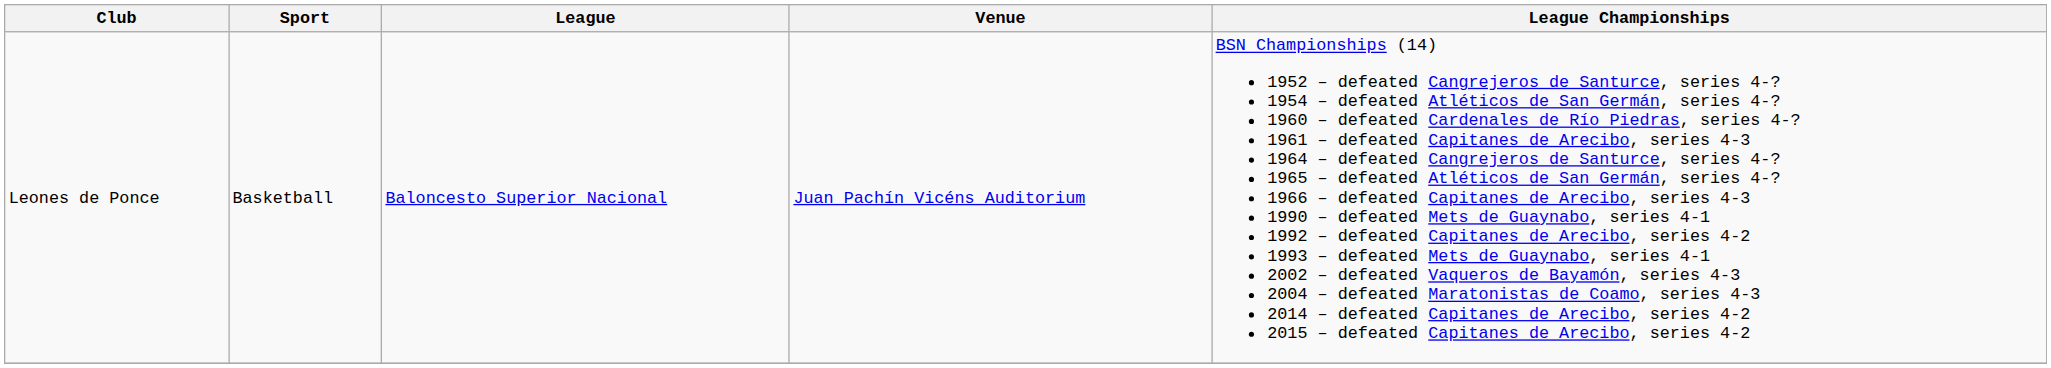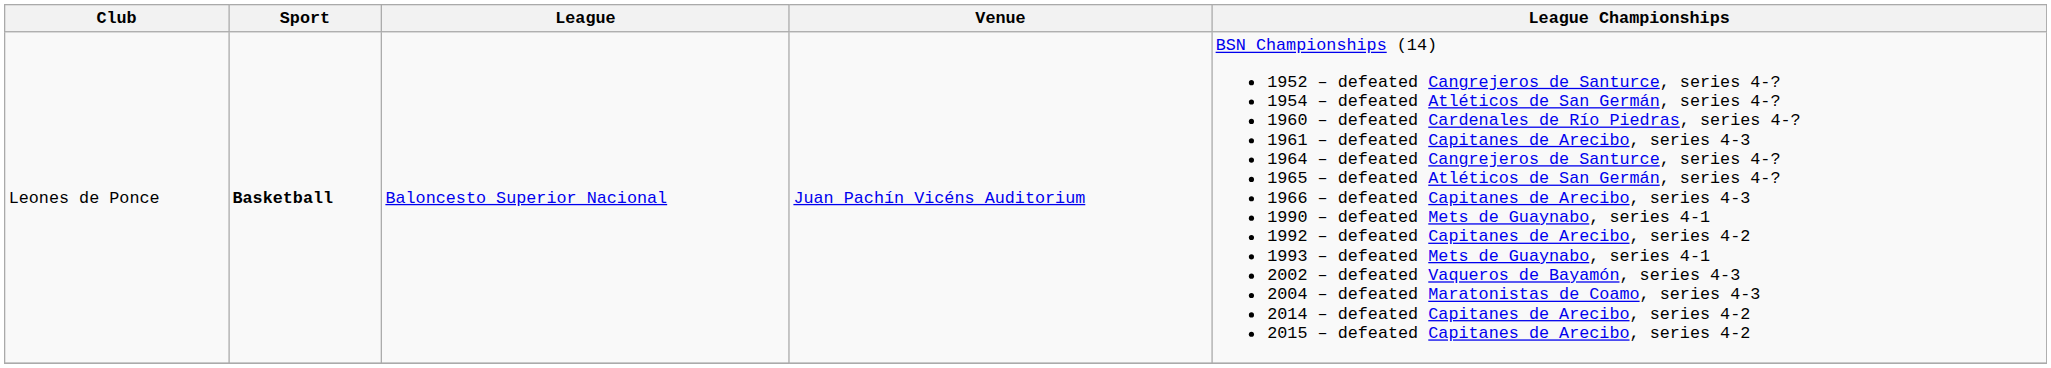(283, 198) normal -> (283, 198) bold
